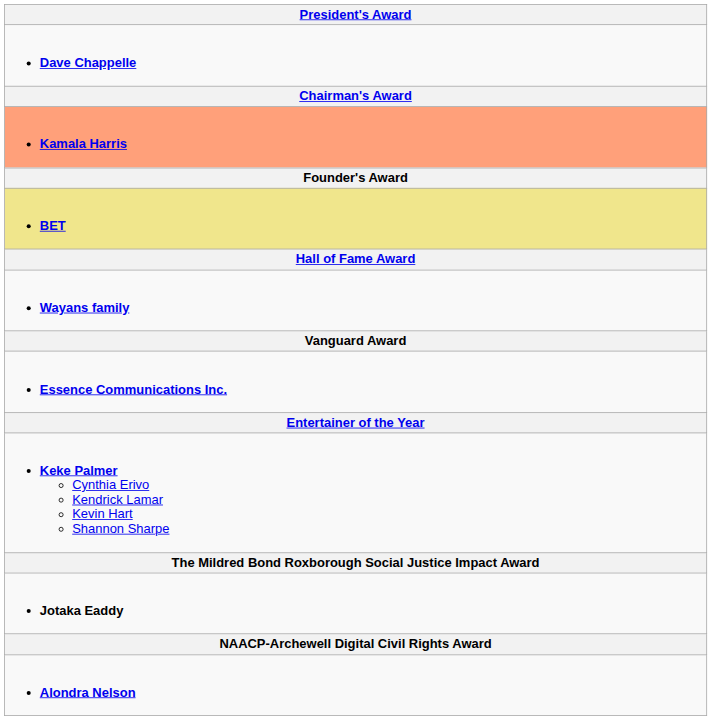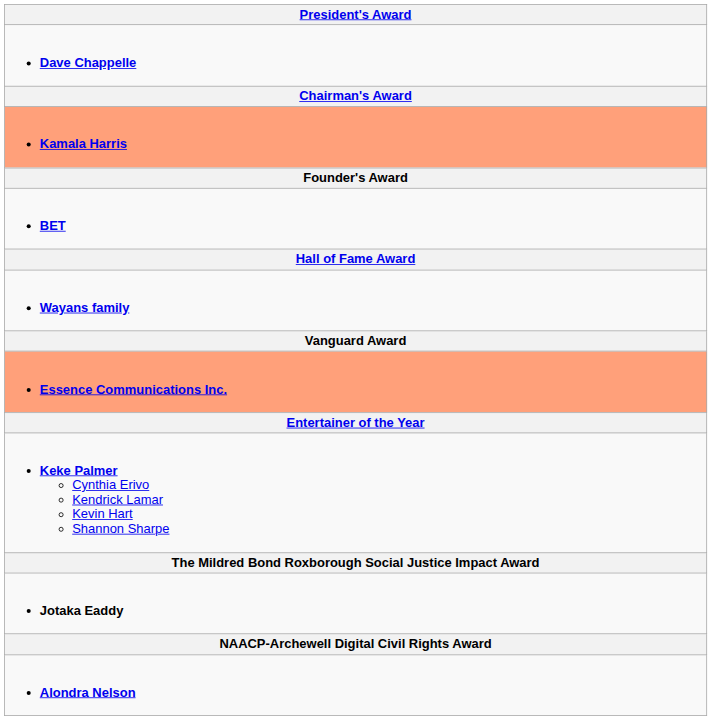(356, 226) khaki background -> (356, 226) no background
(356, 389) no background -> (356, 389) lightsalmon background
